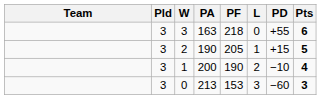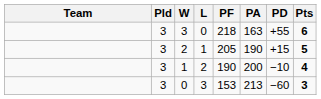columns swapped: (257, 13) <-> (207, 13)
